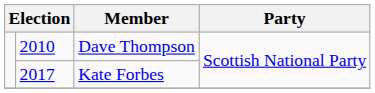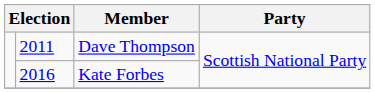(37, 46) 2010 -> (37, 46) 2011
(37, 74) 2017 -> (37, 74) 2016
